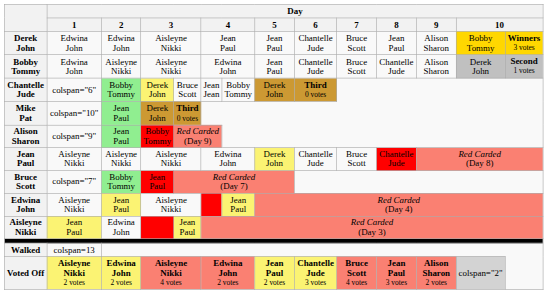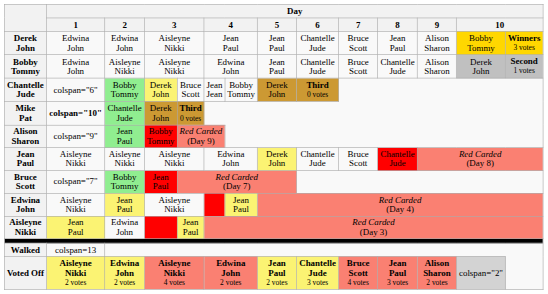(74, 113) normal -> (76, 113) bold
(121, 113) Jean Paul -> (125, 113) Chantelle Jude
